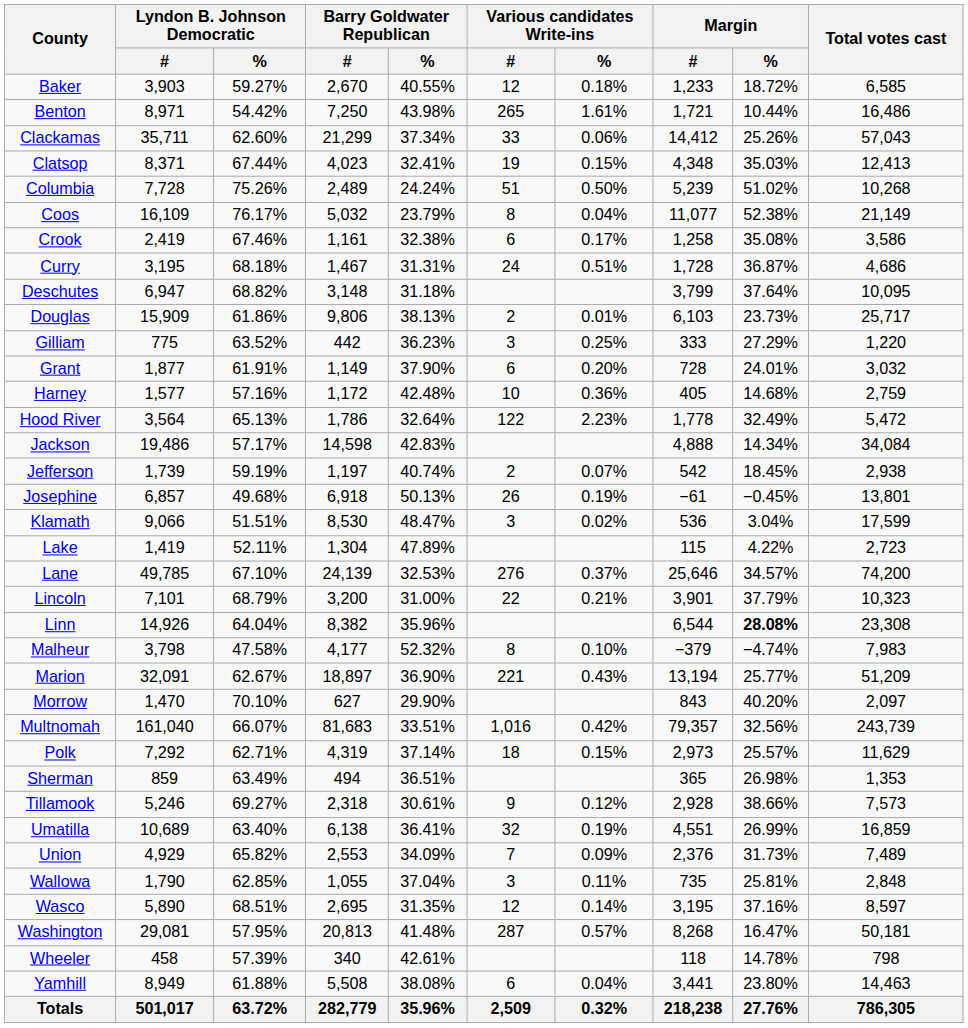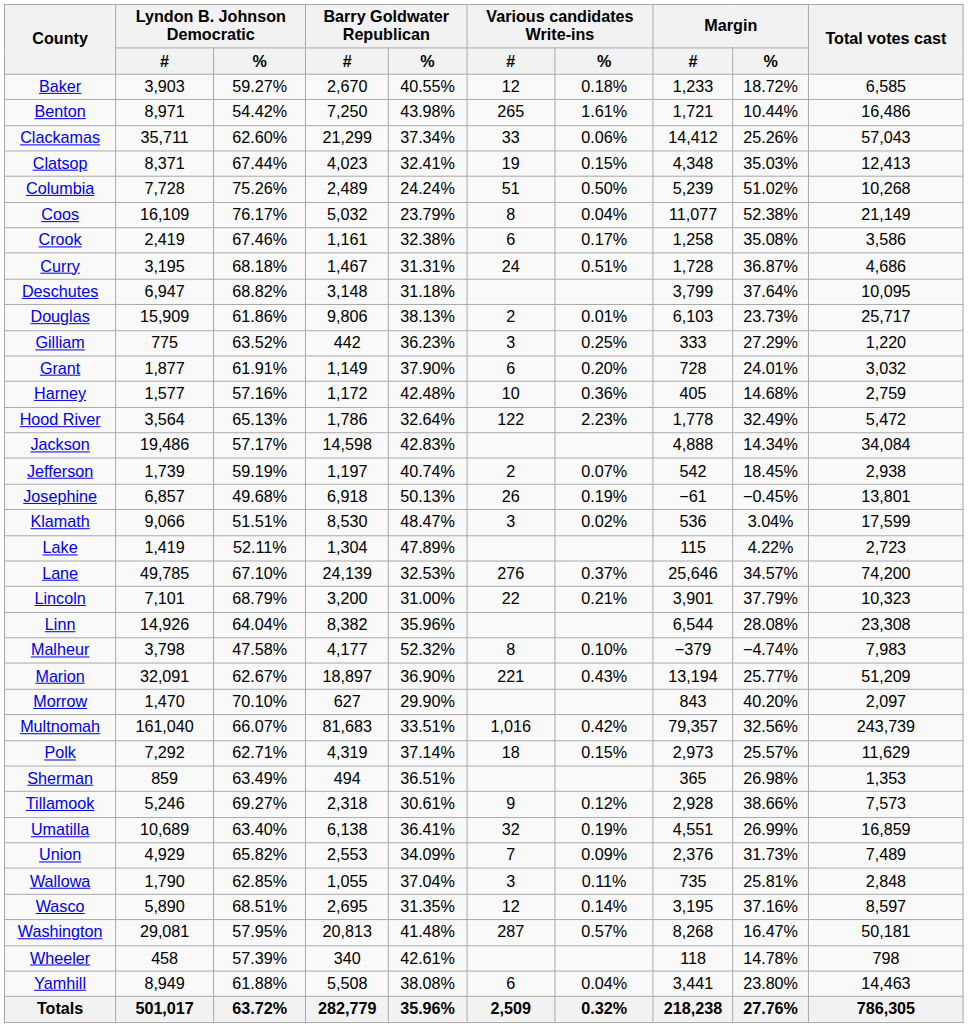(771, 624) bold -> (771, 624) normal
